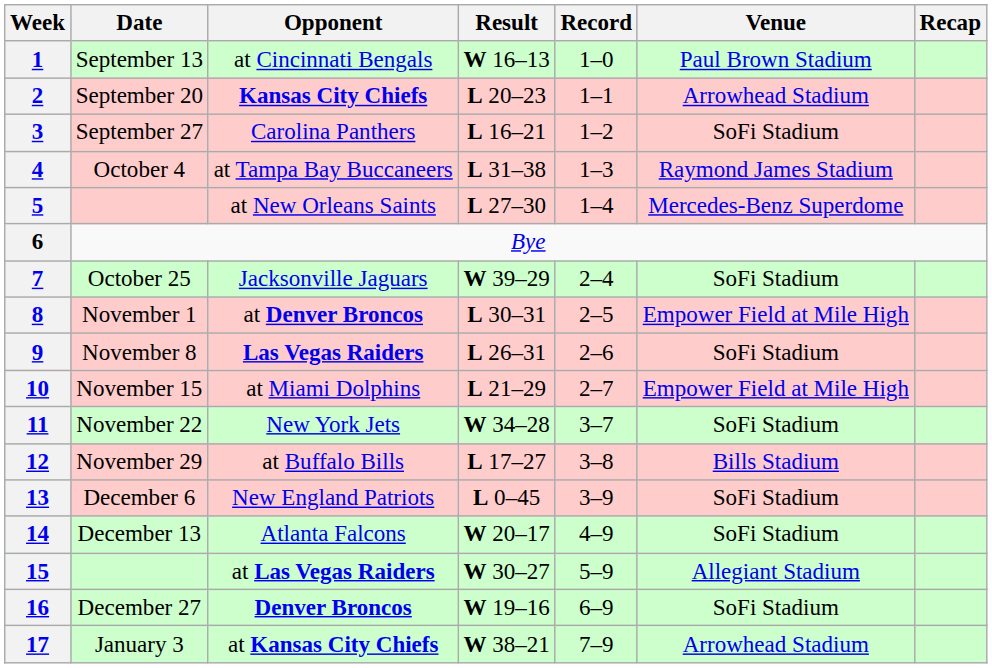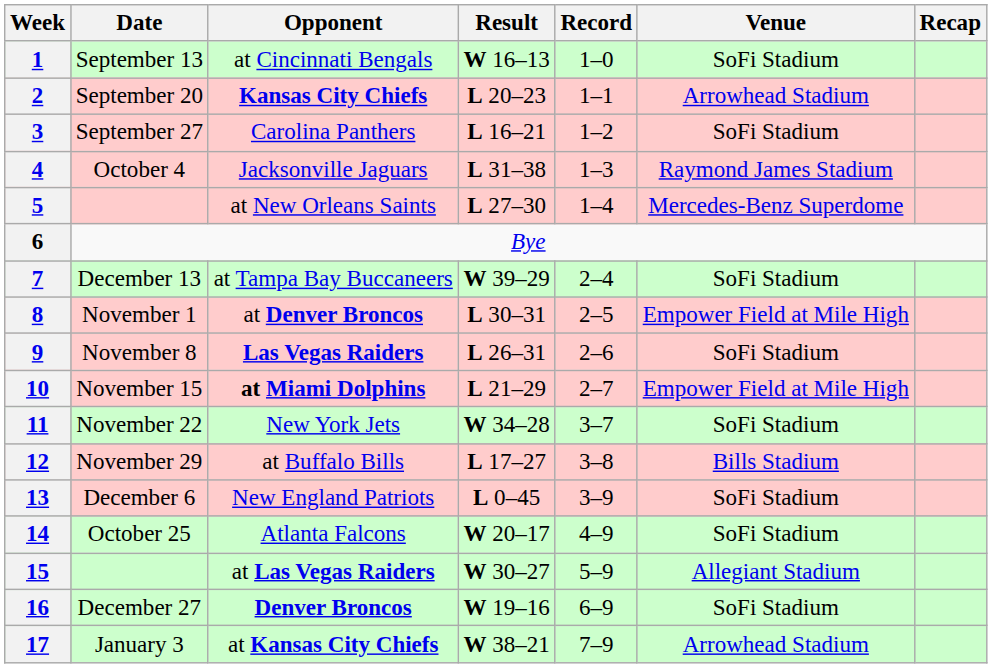(776, 59) Paul Brown Stadium -> (776, 59) SoFi Stadium
(333, 168) at Tampa Bay Buccaneers -> (333, 168) Jacksonville Jaguars
(139, 278) October 25 -> (139, 278) December 13
(333, 278) Jacksonville Jaguars -> (333, 278) at Tampa Bay Buccaneers
(333, 388) normal -> (333, 388) bold
(139, 534) December 13 -> (139, 534) October 25
